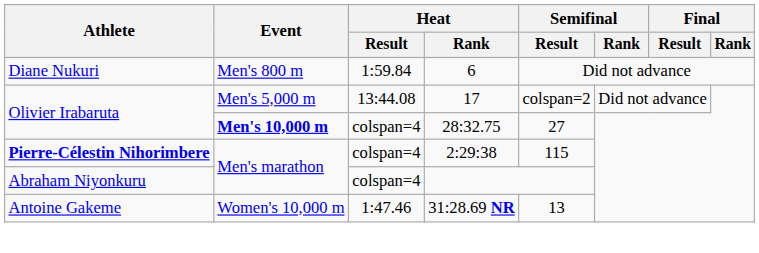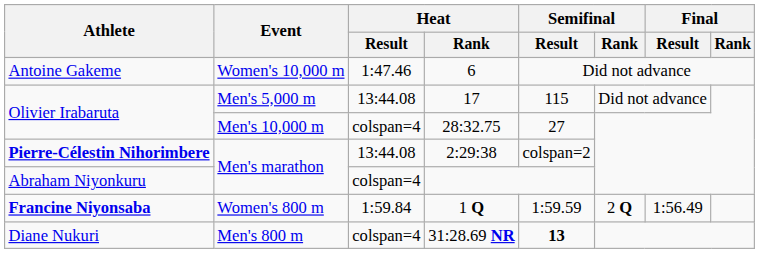(54, 71) Diane Nukuri -> (65, 71) Antoine Gakeme
(260, 71) Men's 800 m -> (281, 71) Women's 10,000 m
(386, 71) 1:59.84 -> (386, 71) 1:47.46
(557, 99) colspan=2 -> (557, 99) 115
(273, 126) bold -> (271, 126) normal
(386, 153) colspan=4 -> (386, 153) 13:44.08
(557, 153) 115 -> (557, 153) colspan=2
+ row: (471, 208)
(65, 208) Antoine Gakeme -> (54, 235) Diane Nukuri
(281, 208) Women's 10,000 m -> (260, 235) Men's 800 m
(386, 208) 1:47.46 -> (386, 235) colspan=4
(556, 208) normal -> (556, 235) bold
